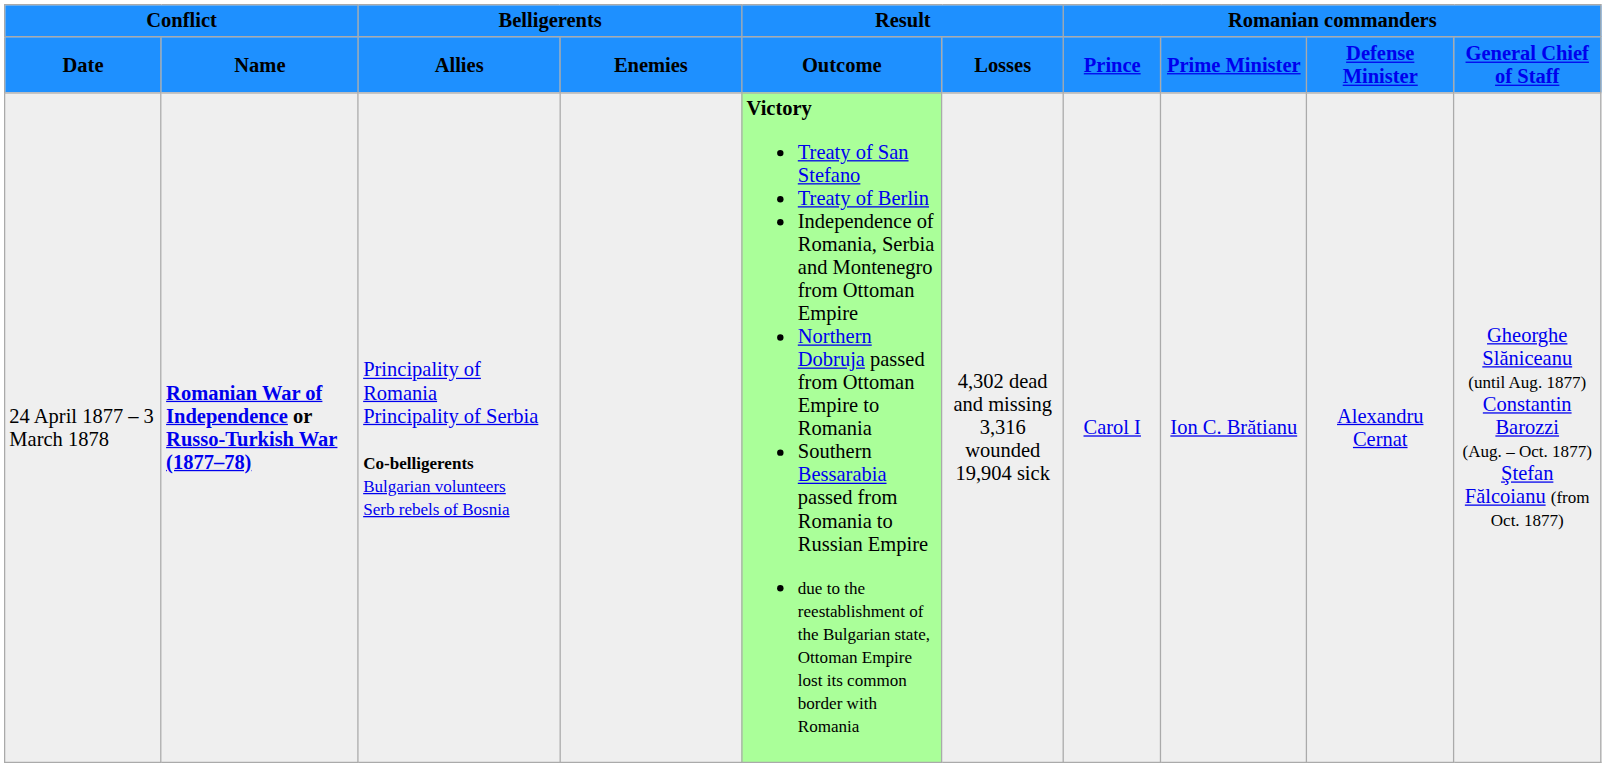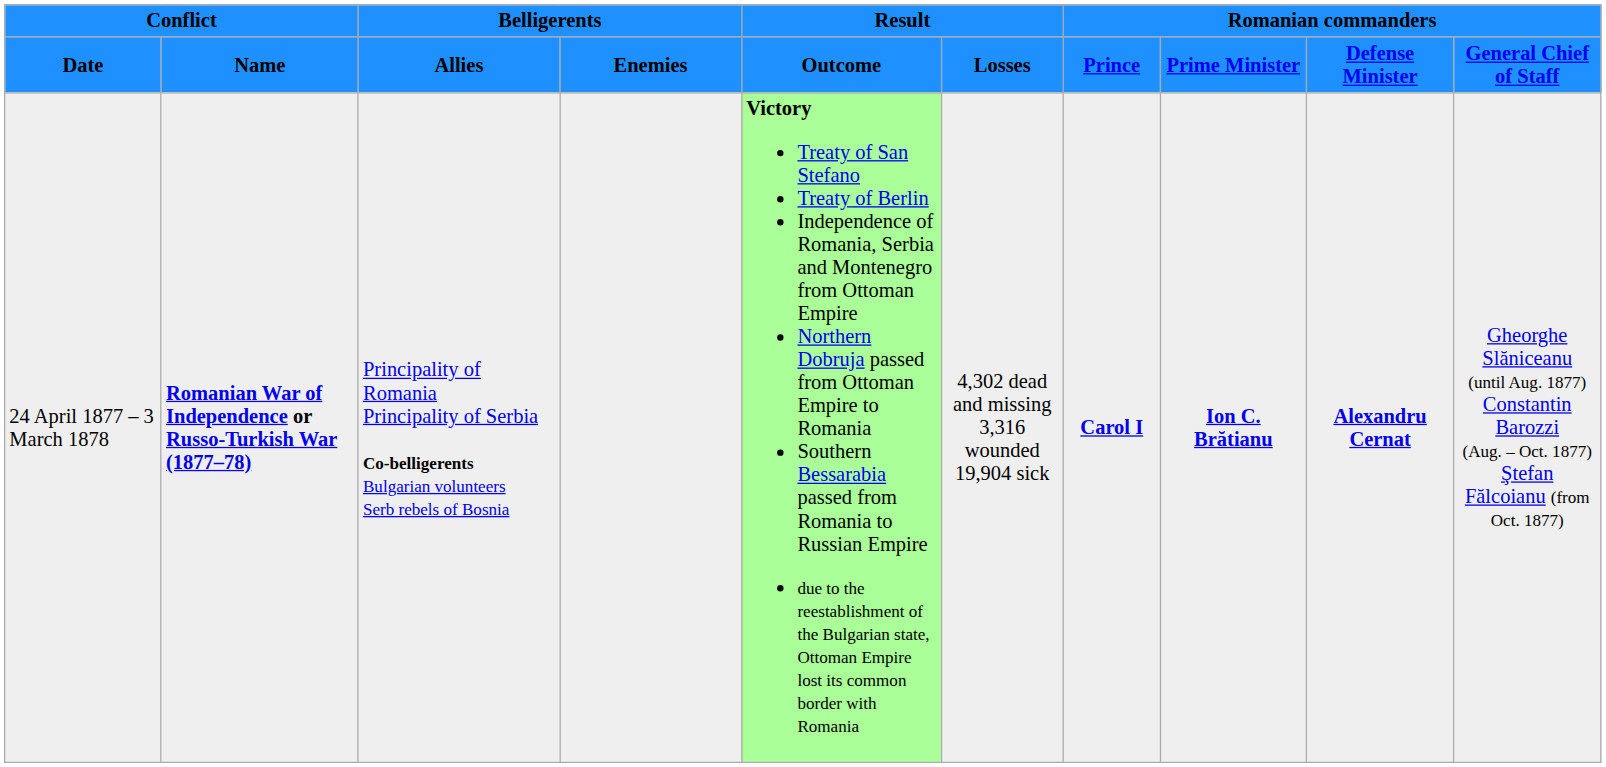(1112, 427) normal -> (1112, 427) bold
(1234, 427) normal -> (1233, 427) bold
(1380, 427) normal -> (1380, 427) bold
